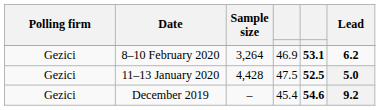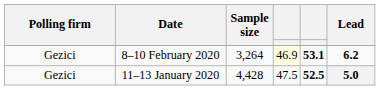(287, 55) no background -> (287, 55) lightyellow background
- row: (170, 95)
